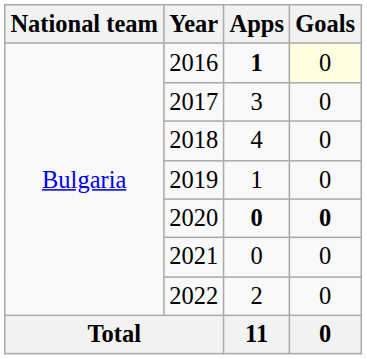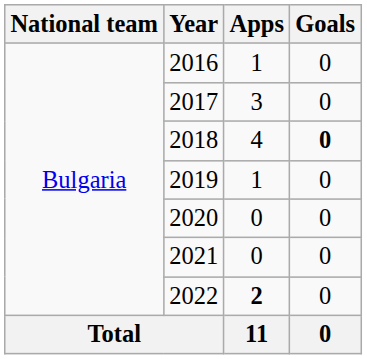(257, 62) bold -> (257, 62) normal
(325, 62) lightyellow background -> (325, 62) no background
(325, 140) normal -> (325, 140) bold
(257, 218) bold -> (257, 218) normal
(325, 218) bold -> (325, 218) normal
(257, 295) normal -> (257, 295) bold
